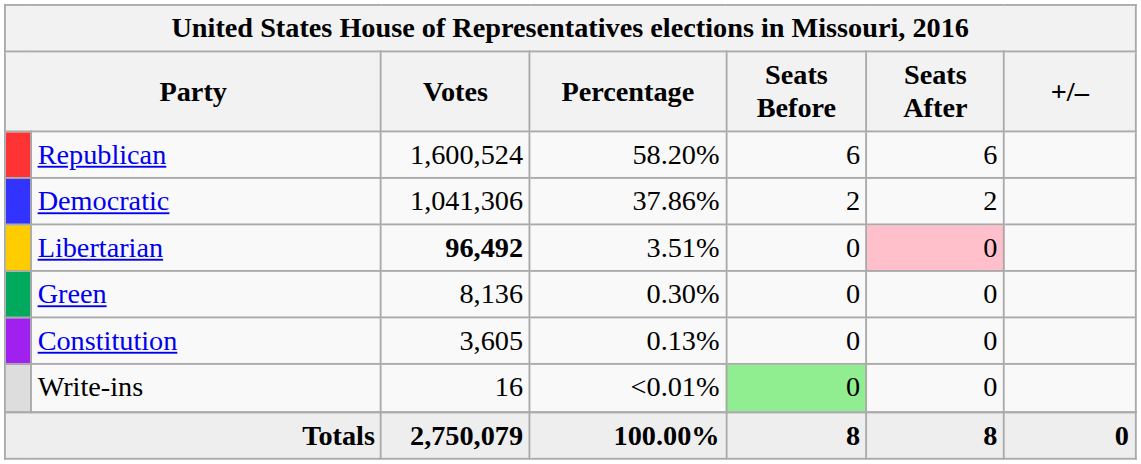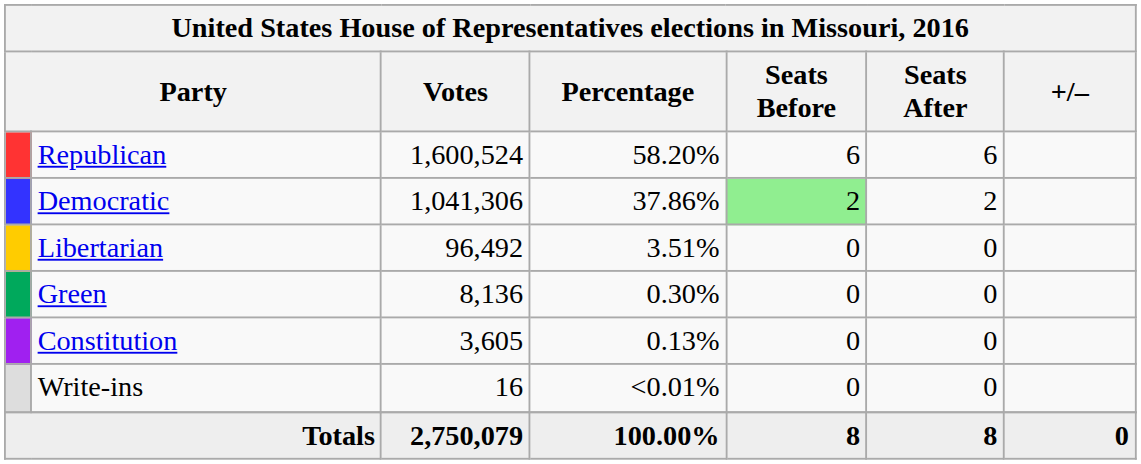(853, 201) no background -> (853, 201) lightgreen background
(484, 247) bold -> (484, 247) normal
(990, 247) pink background -> (990, 247) no background
(853, 387) lightgreen background -> (853, 387) no background
